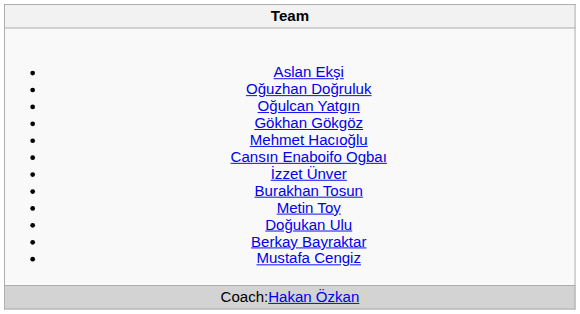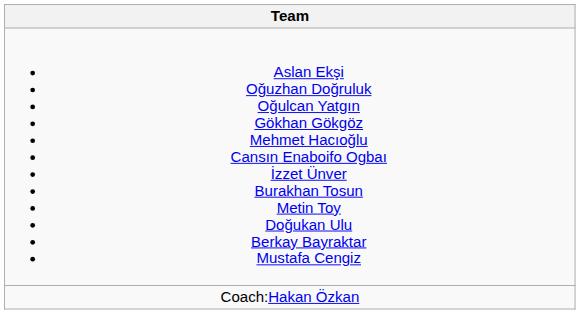(290, 297) lightgrey background -> (290, 297) no background
